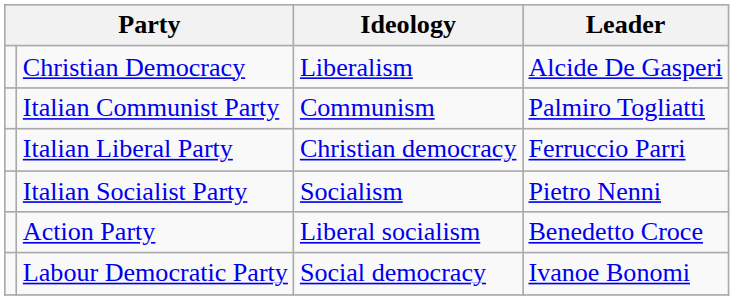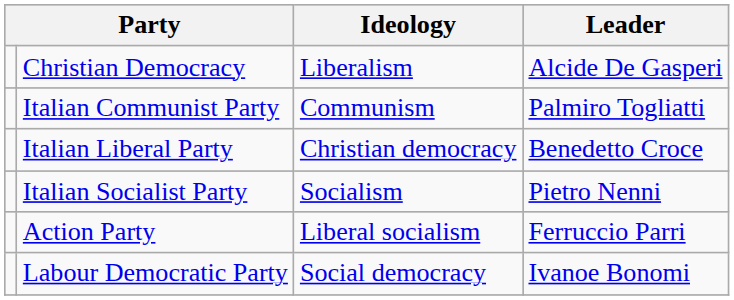(607, 149) Ferruccio Parri -> (616, 149) Benedetto Croce
(616, 231) Benedetto Croce -> (607, 231) Ferruccio Parri
